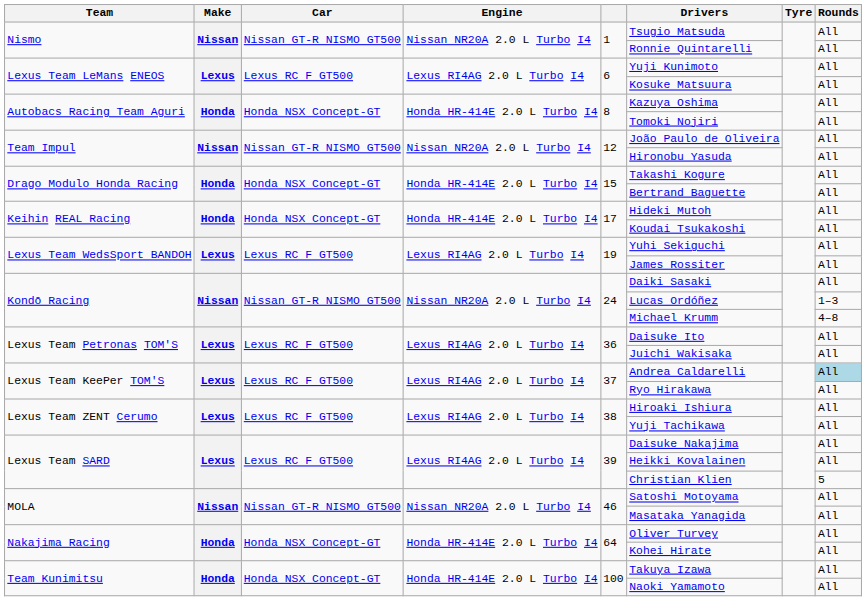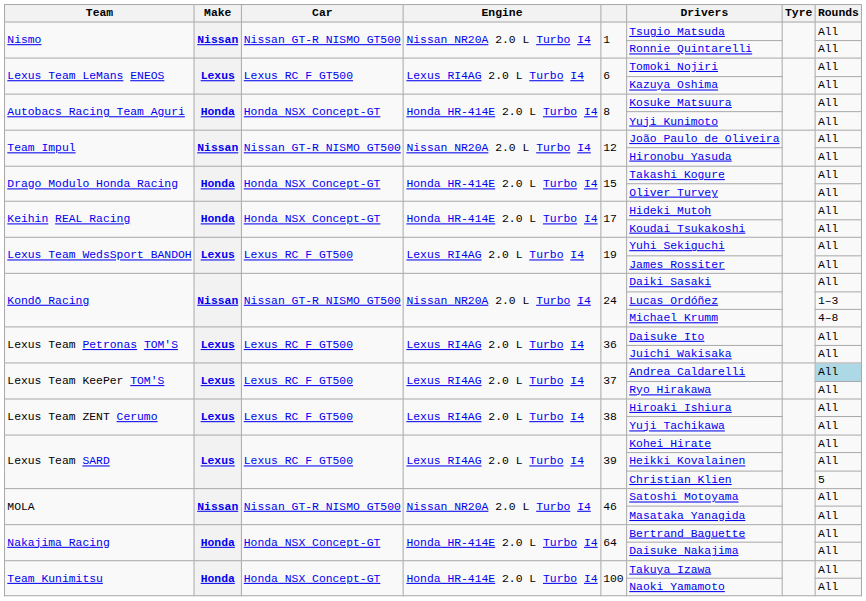(674, 67) Yuji Kunimoto -> (674, 67) Tomoki Nojiri
(680, 85) Kosuke Matsuura -> (674, 85) Kazuya Oshima
(674, 103) Kazuya Oshima -> (680, 103) Kosuke Matsuura
(674, 121) Tomoki Nojiri -> (674, 121) Yuji Kunimoto
(687, 193) Bertrand Baguette -> (674, 193) Oliver Turvey
(684, 444) Daisuke Nakajima -> (670, 444) Kohei Hirate
(674, 533) Oliver Turvey -> (687, 533) Bertrand Baguette
(670, 551) Kohei Hirate -> (684, 551) Daisuke Nakajima
